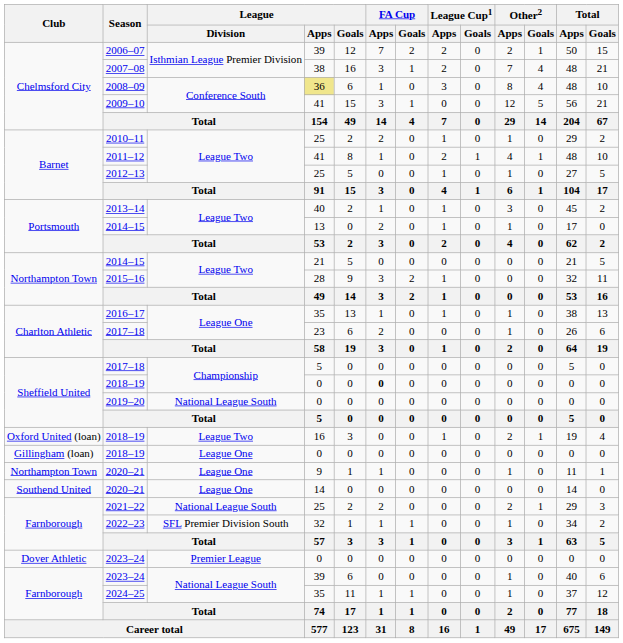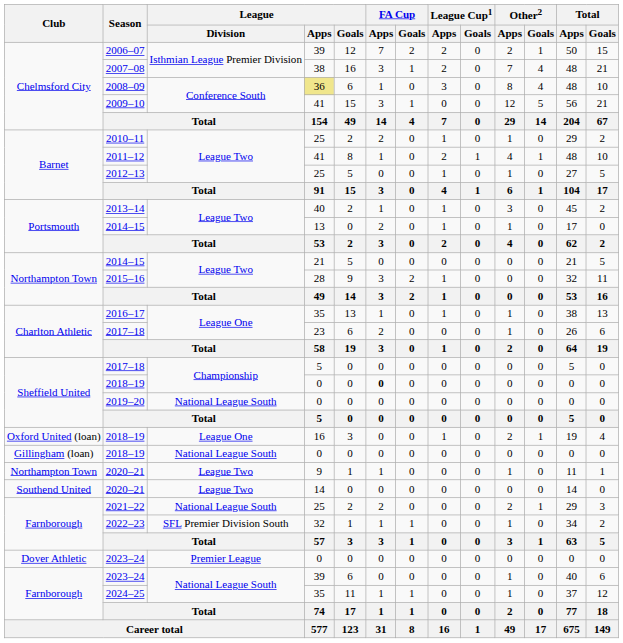(226, 436) League Two -> (226, 436) League One
(226, 453) League One -> (226, 453) National League South
(226, 471) League One -> (226, 471) League Two
(226, 488) League One -> (226, 488) League Two
